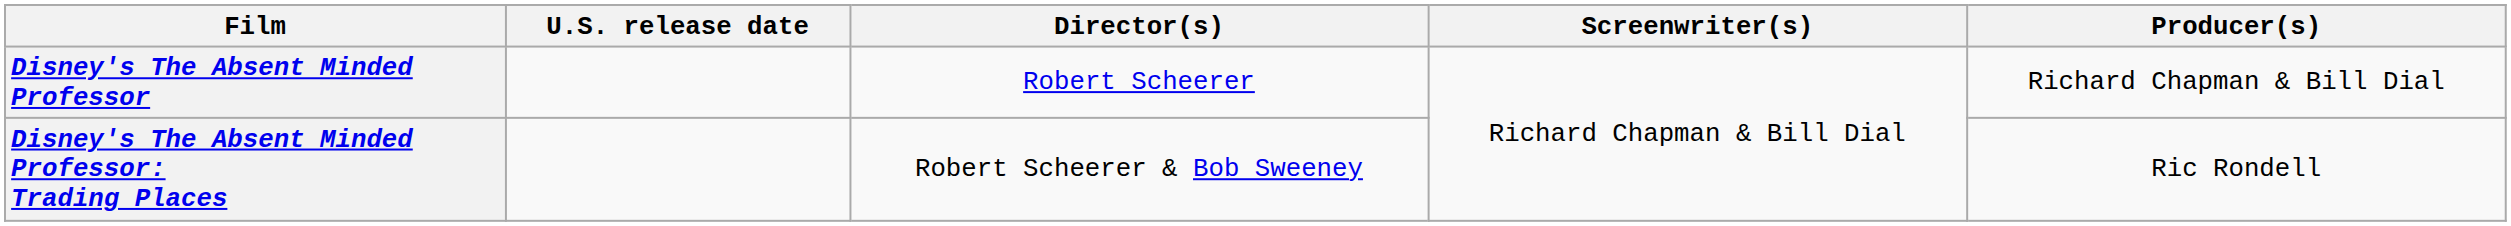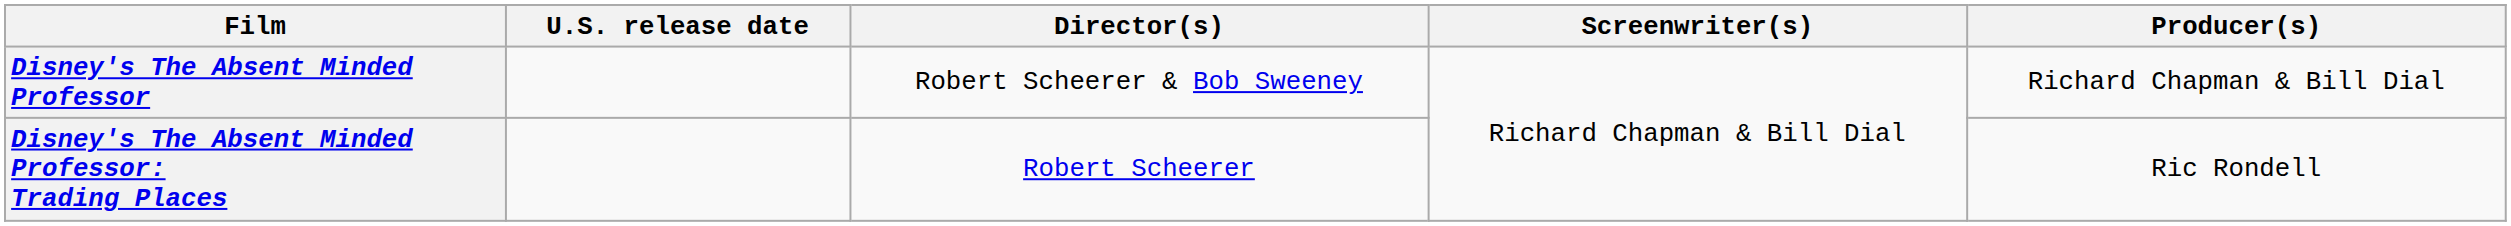(1139, 83) Robert Scheerer -> (1139, 83) Robert Scheerer & Bob Sweeney
(1139, 169) Robert Scheerer & Bob Sweeney -> (1139, 169) Robert Scheerer
